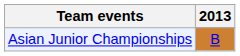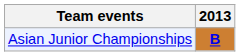(215, 39) normal -> (215, 39) bold
